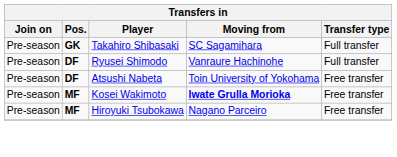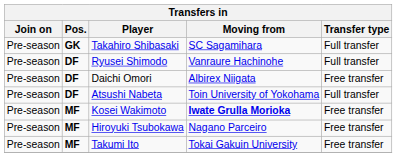+ row: (122, 78)
(354, 78) Free transfer -> (351, 95) Full transfer
+ row: (115, 144)
